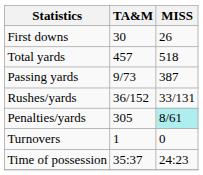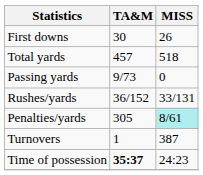(169, 77) 387 -> (162, 77) 0
(162, 139) 0 -> (169, 139) 387
(128, 159) normal -> (128, 159) bold
